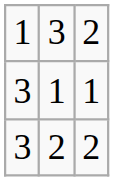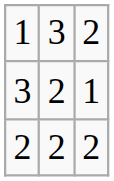(57, 89) 1 -> (57, 89) 2
(22, 146) 3 -> (22, 146) 2
